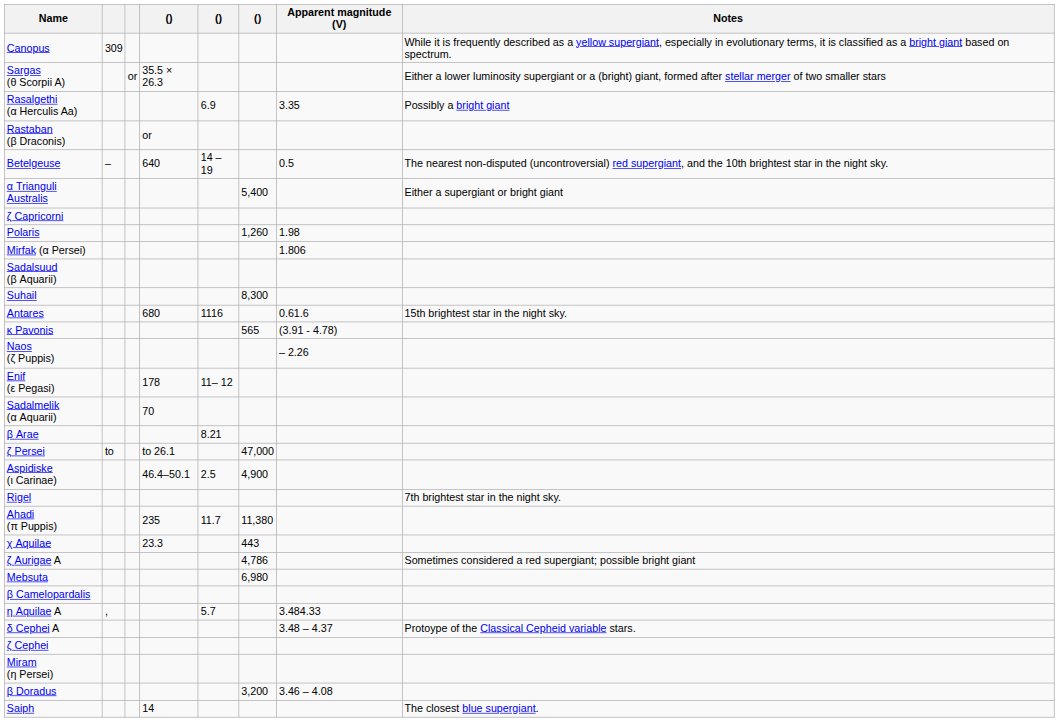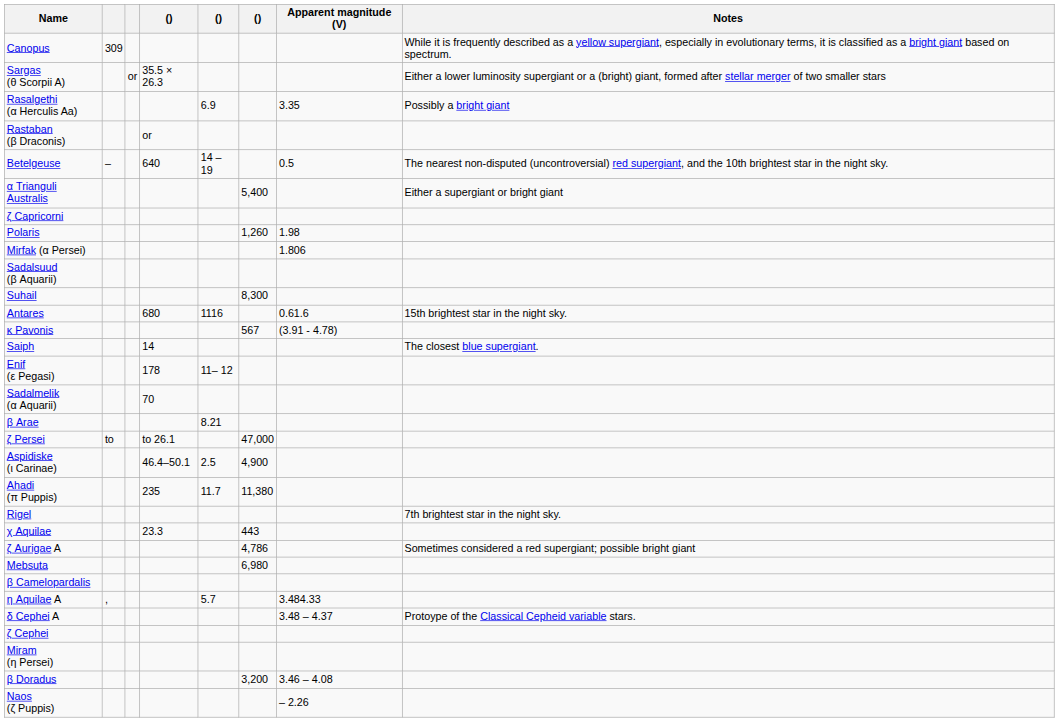(250, 330) 565 -> (250, 330) 567
rows swapped: (21, 708) <-> (31, 353)
rows swapped: (32, 520) <-> (19, 497)
